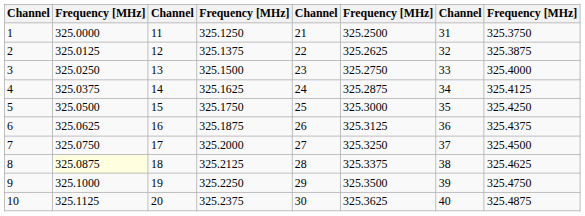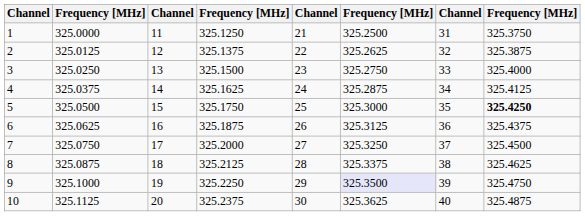(509, 107) normal -> (509, 107) bold
(78, 164) lightyellow background -> (78, 164) no background
(365, 182) no background -> (365, 182) lavender background
